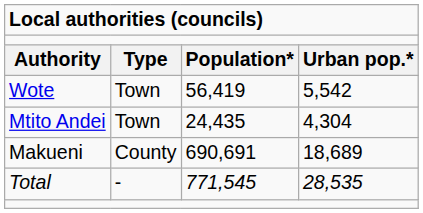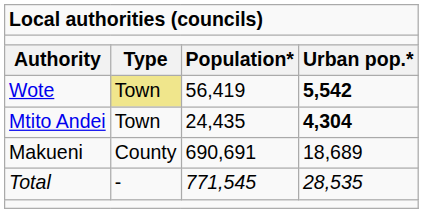(137, 90) no background -> (137, 90) khaki background
(327, 90) normal -> (327, 90) bold
(327, 121) normal -> (327, 121) bold
